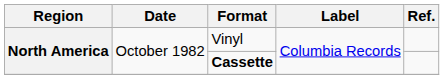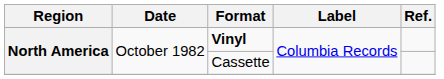(227, 39) normal -> (229, 39) bold
(242, 62) bold -> (241, 62) normal
